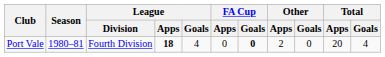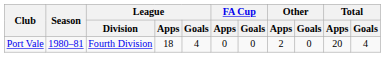(168, 44) bold -> (168, 44) normal
(253, 44) bold -> (253, 44) normal
